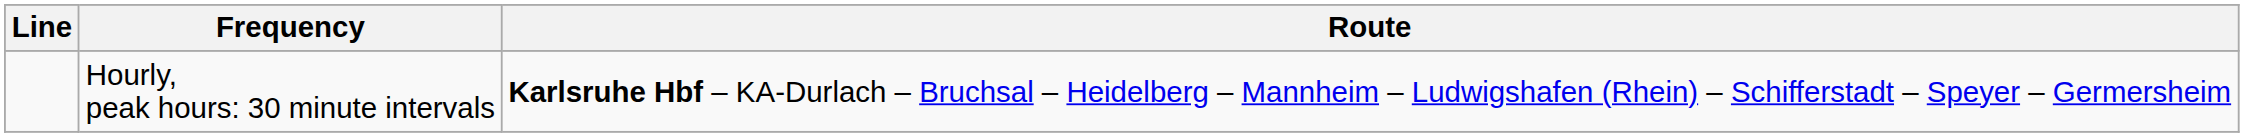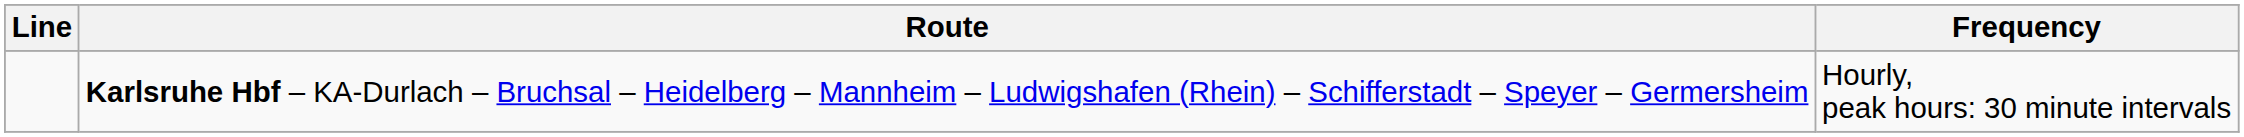columns swapped: (1370, 27) <-> (290, 27)
